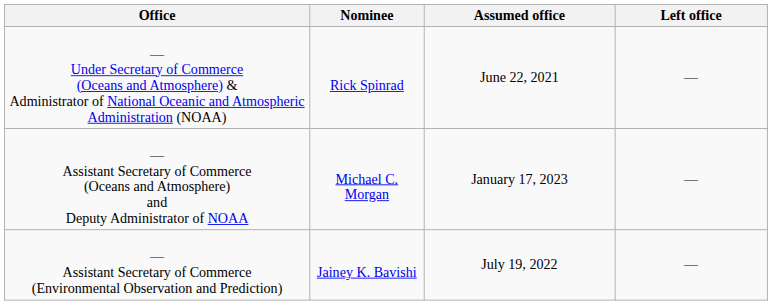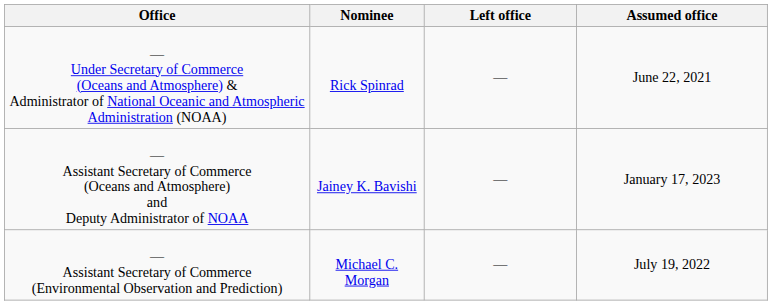columns swapped: (519, 15) <-> (691, 15)
(367, 187) Michael C. Morgan -> (367, 187) Jainey K. Bavishi
(367, 272) Jainey K. Bavishi -> (367, 272) Michael C. Morgan
